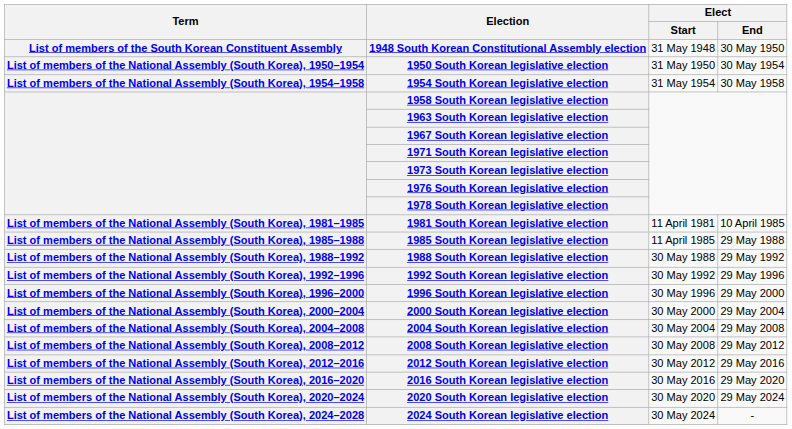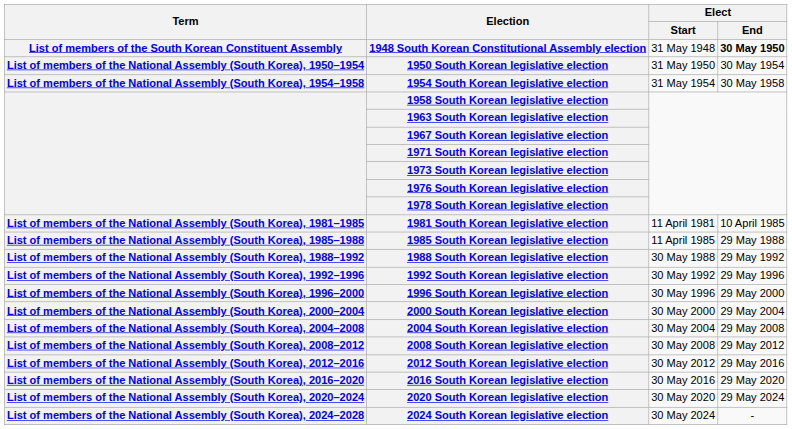(752, 48) normal -> (752, 48) bold
